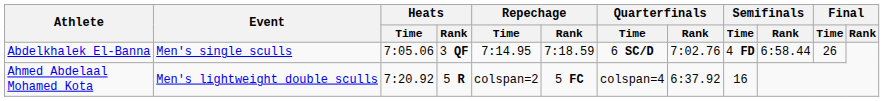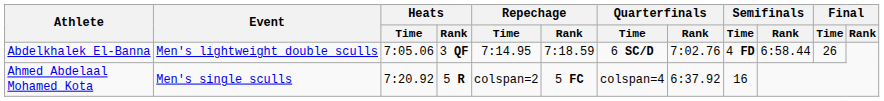(224, 52) Men's single sculls -> (267, 52) Men's lightweight double sculls
(267, 79) Men's lightweight double sculls -> (224, 79) Men's single sculls
